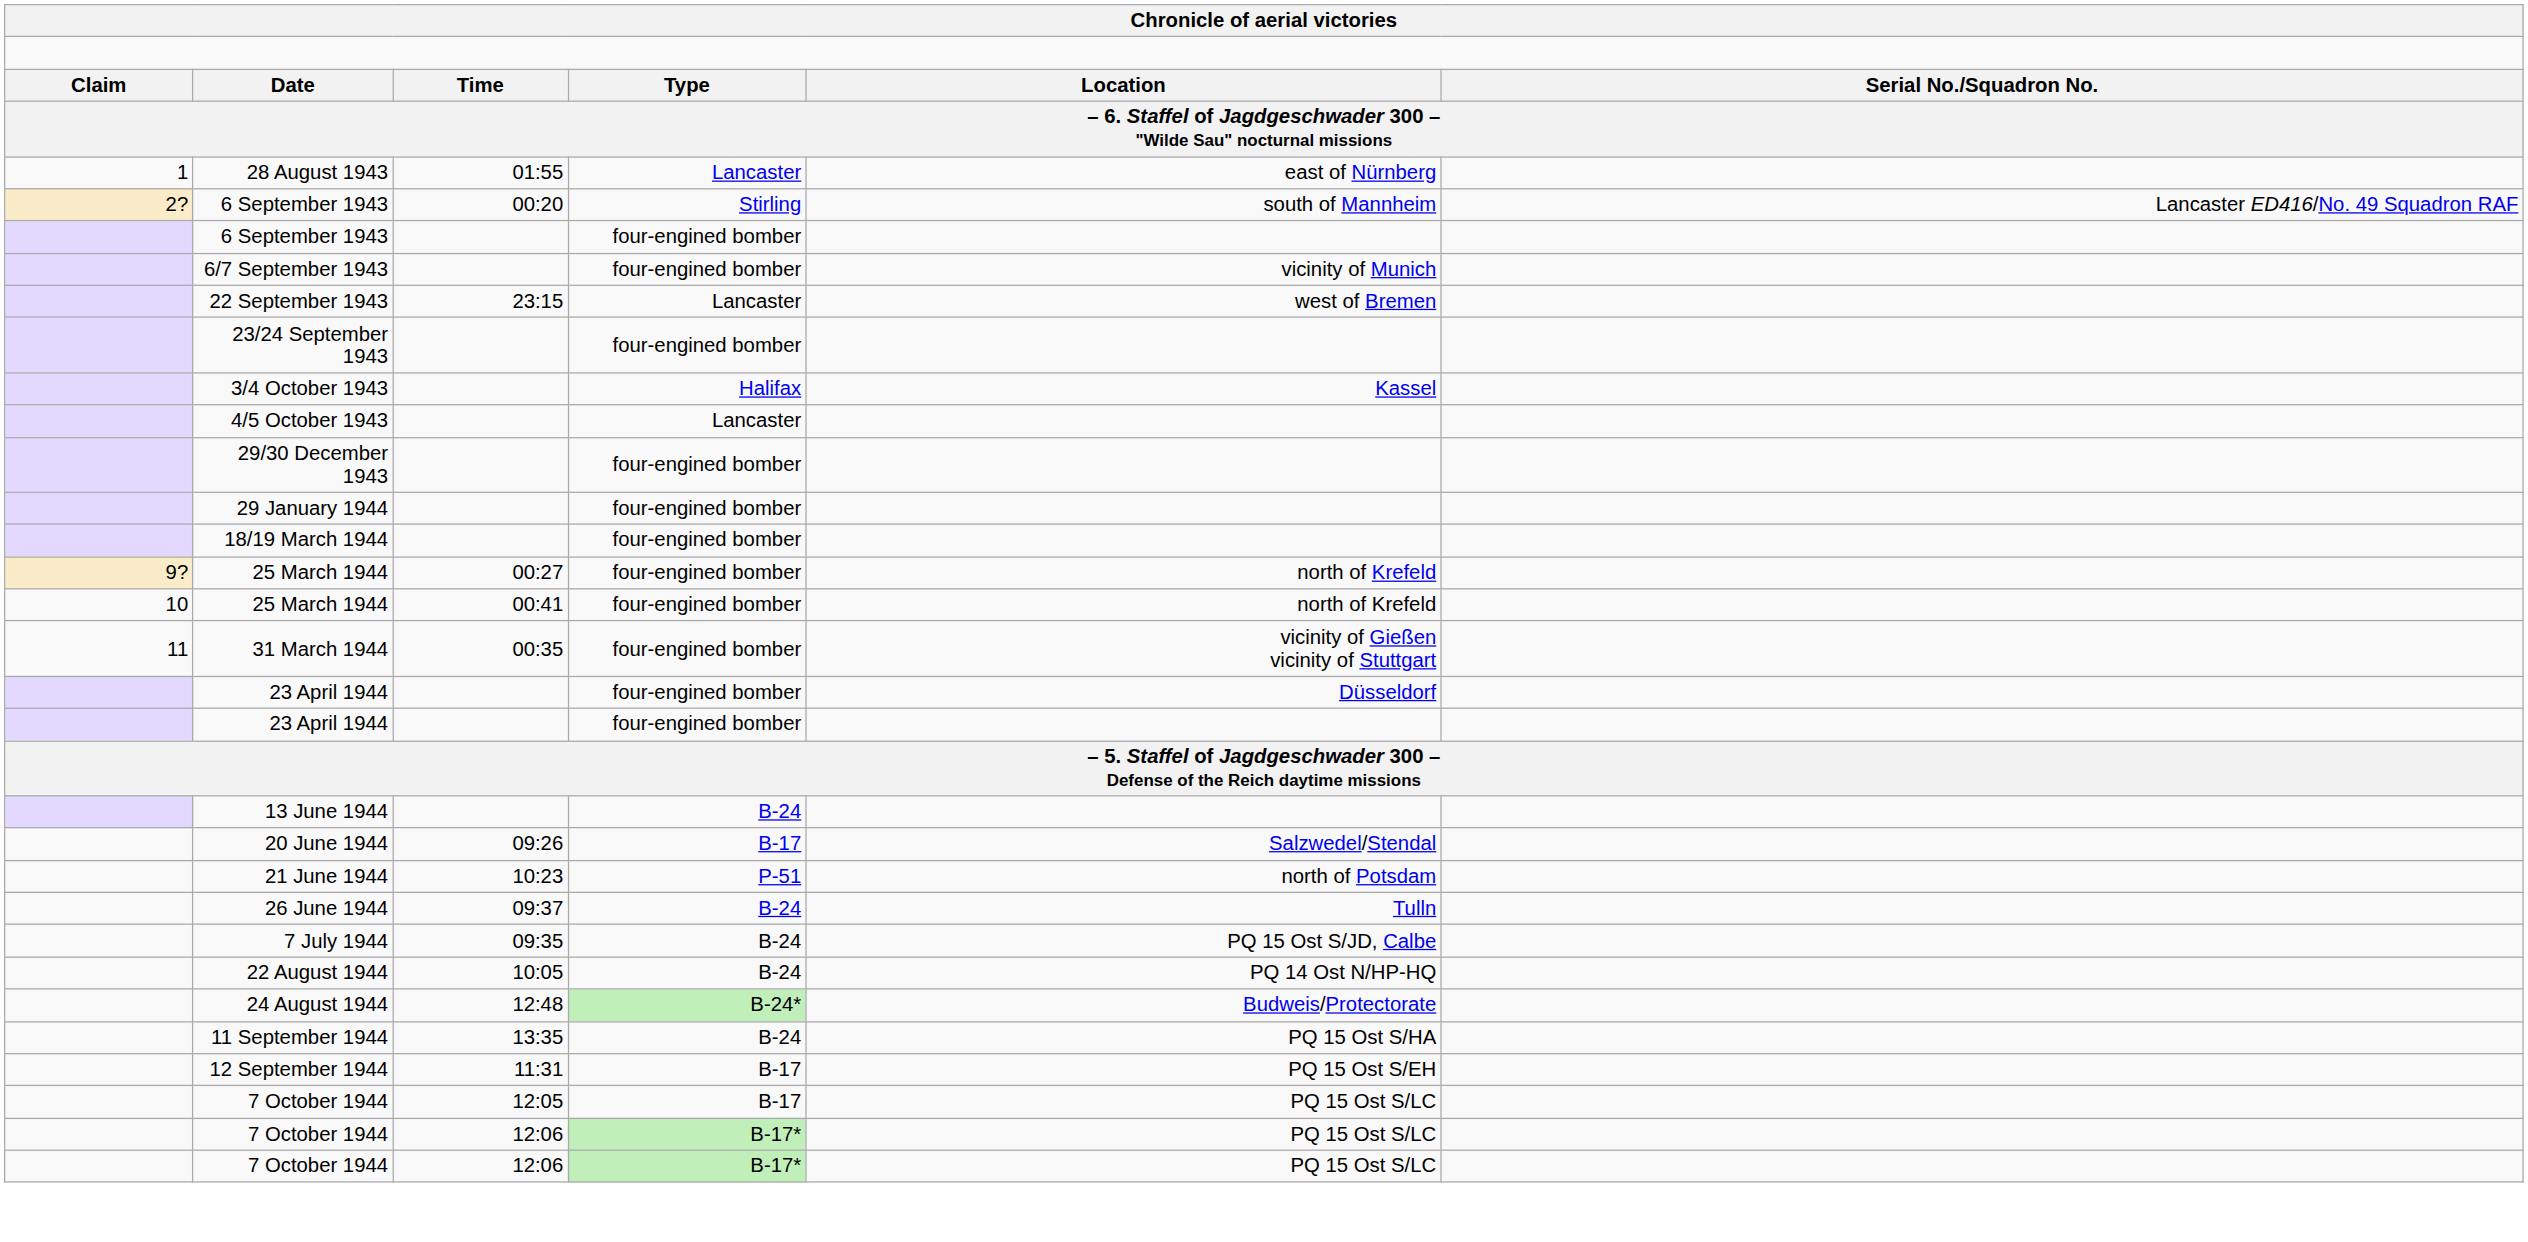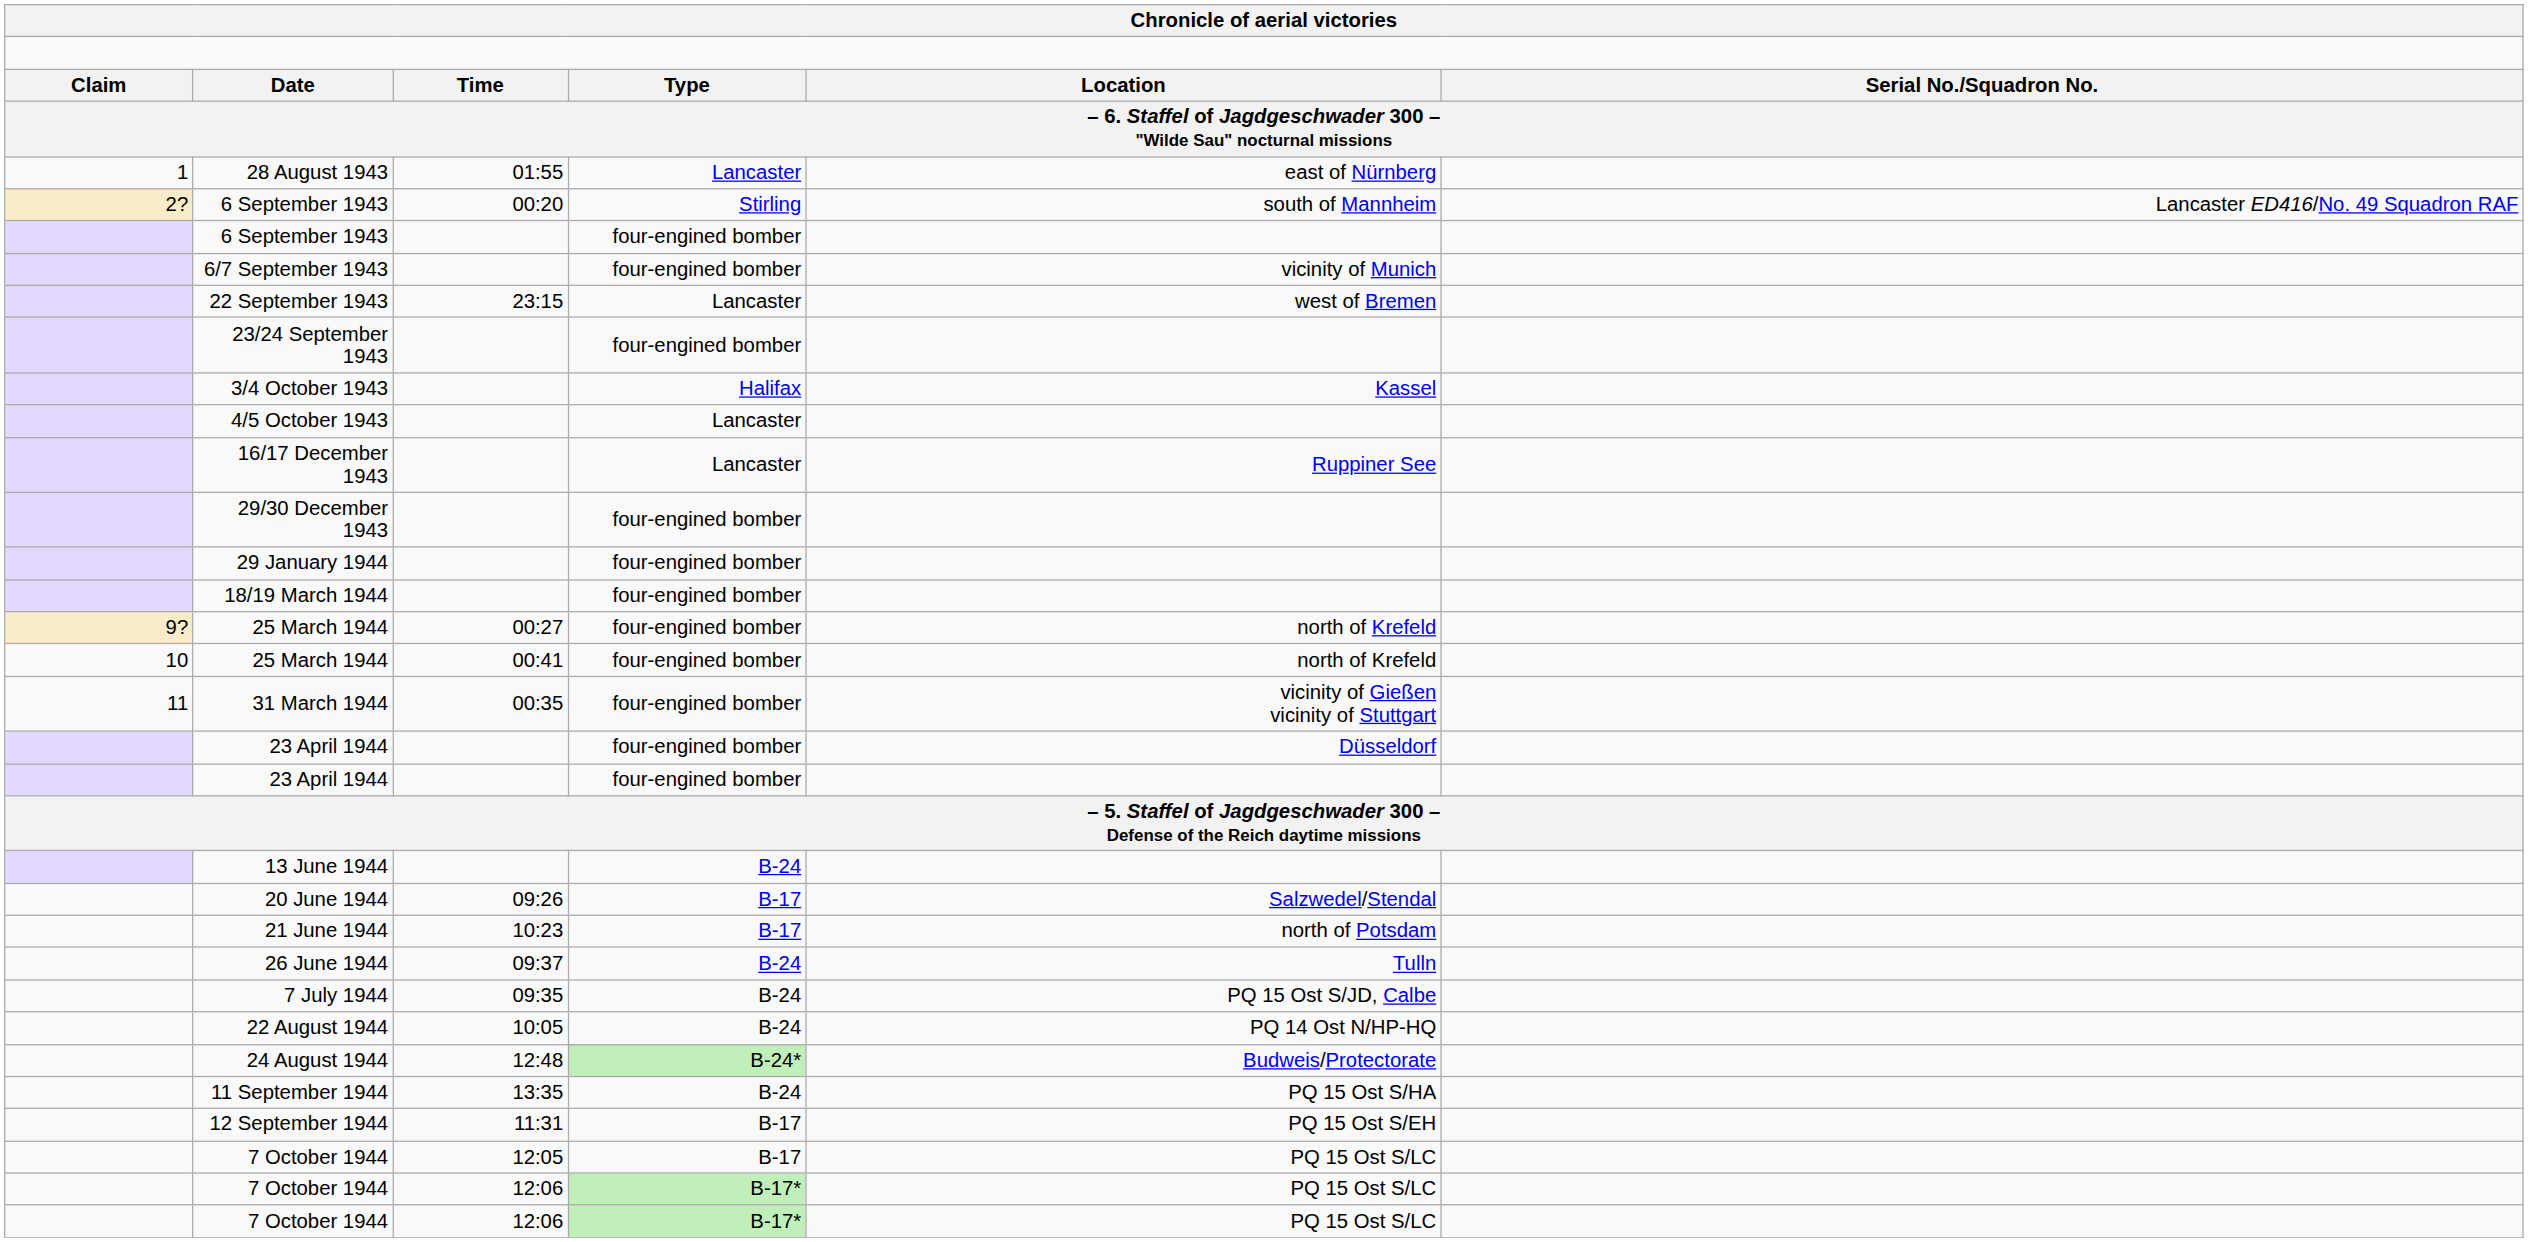+ row: (313, 464)
(780, 876) P-51 -> (780, 931) B-17
